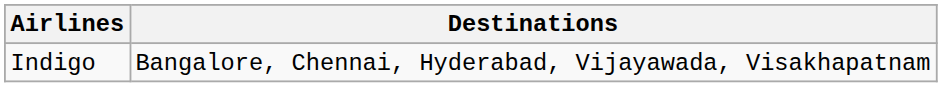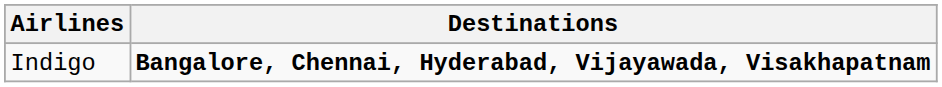(533, 63) normal -> (533, 63) bold
